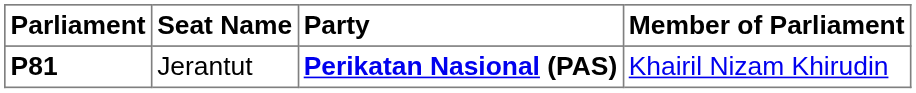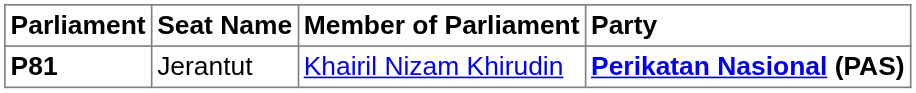columns swapped: (767, 25) <-> (337, 25)
